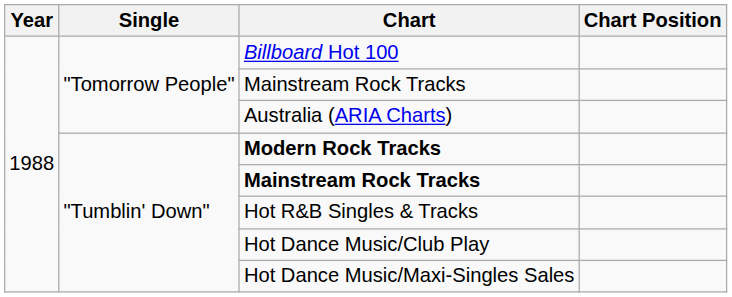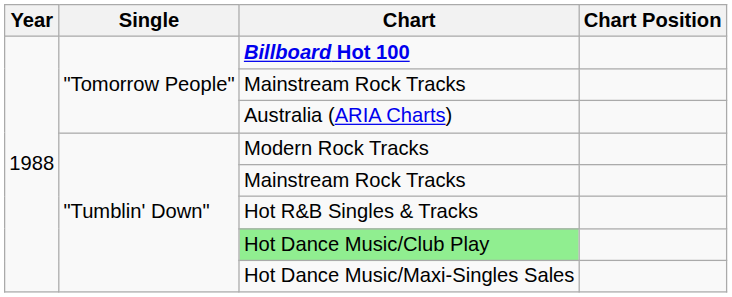(321, 52) normal -> (327, 52) bold
(342, 148) bold -> (336, 148) normal
(362, 180) bold -> (355, 180) normal
(367, 244) no background -> (367, 244) lightgreen background
